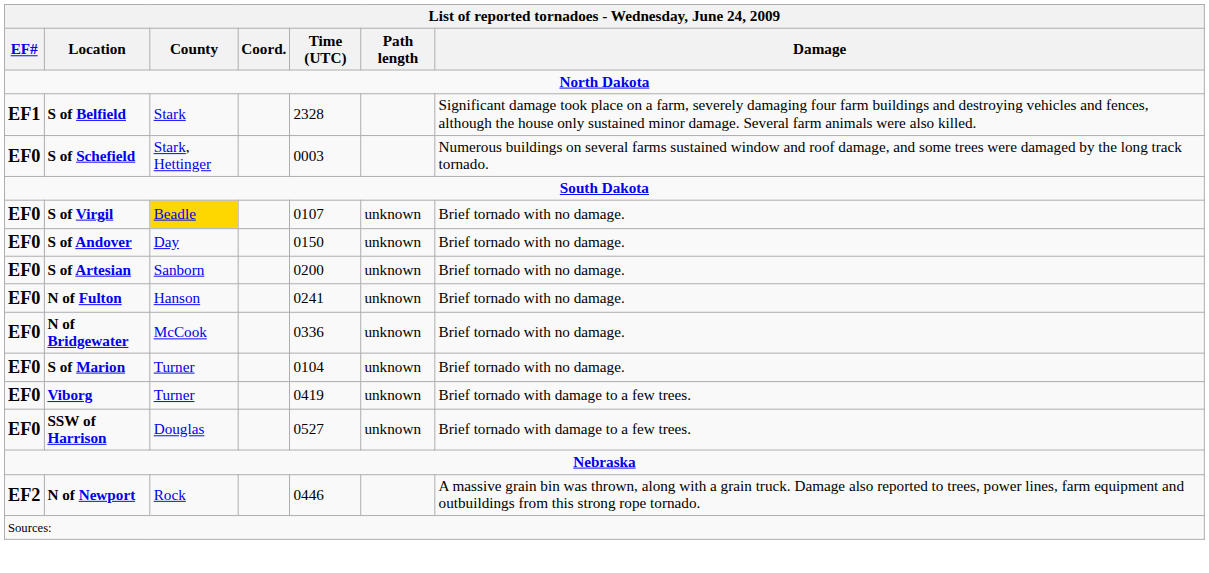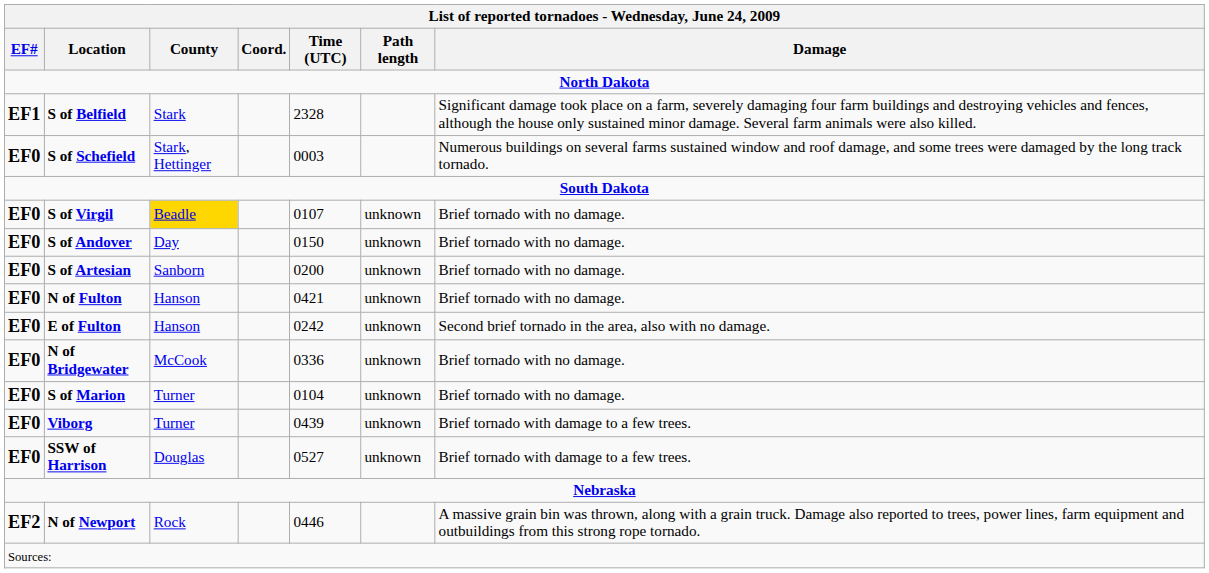(309, 298) 0241 -> (309, 298) 0421
+ row: (84, 326)
(309, 395) 0419 -> (309, 423) 0439
